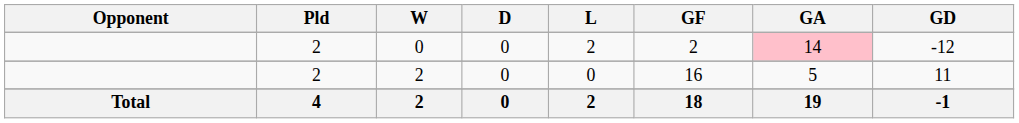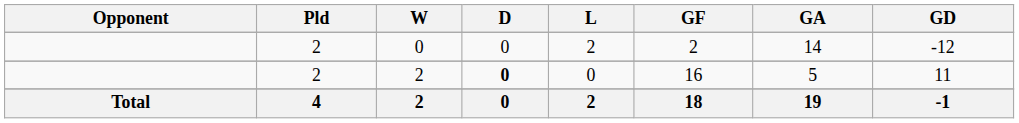(813, 46) pink background -> (813, 46) no background
(505, 74) normal -> (505, 74) bold
